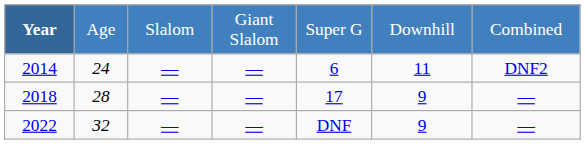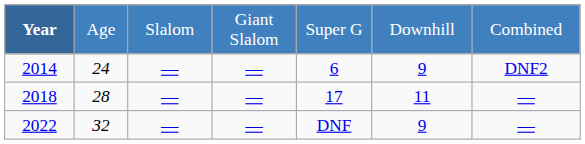(422, 68) 11 -> (422, 68) 9
(422, 96) 9 -> (422, 96) 11
